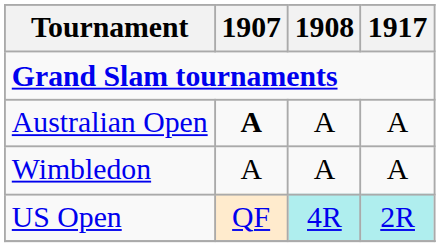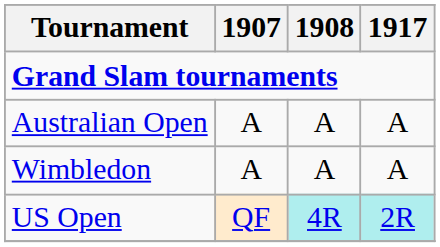(251, 122) bold -> (251, 122) normal
